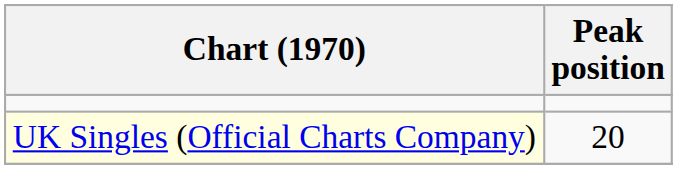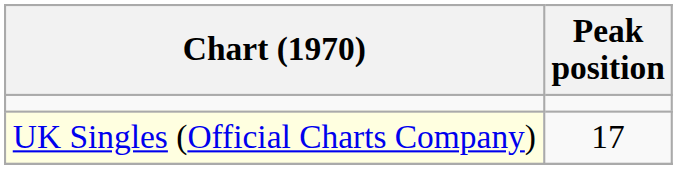(608, 137) 20 -> (608, 137) 17
